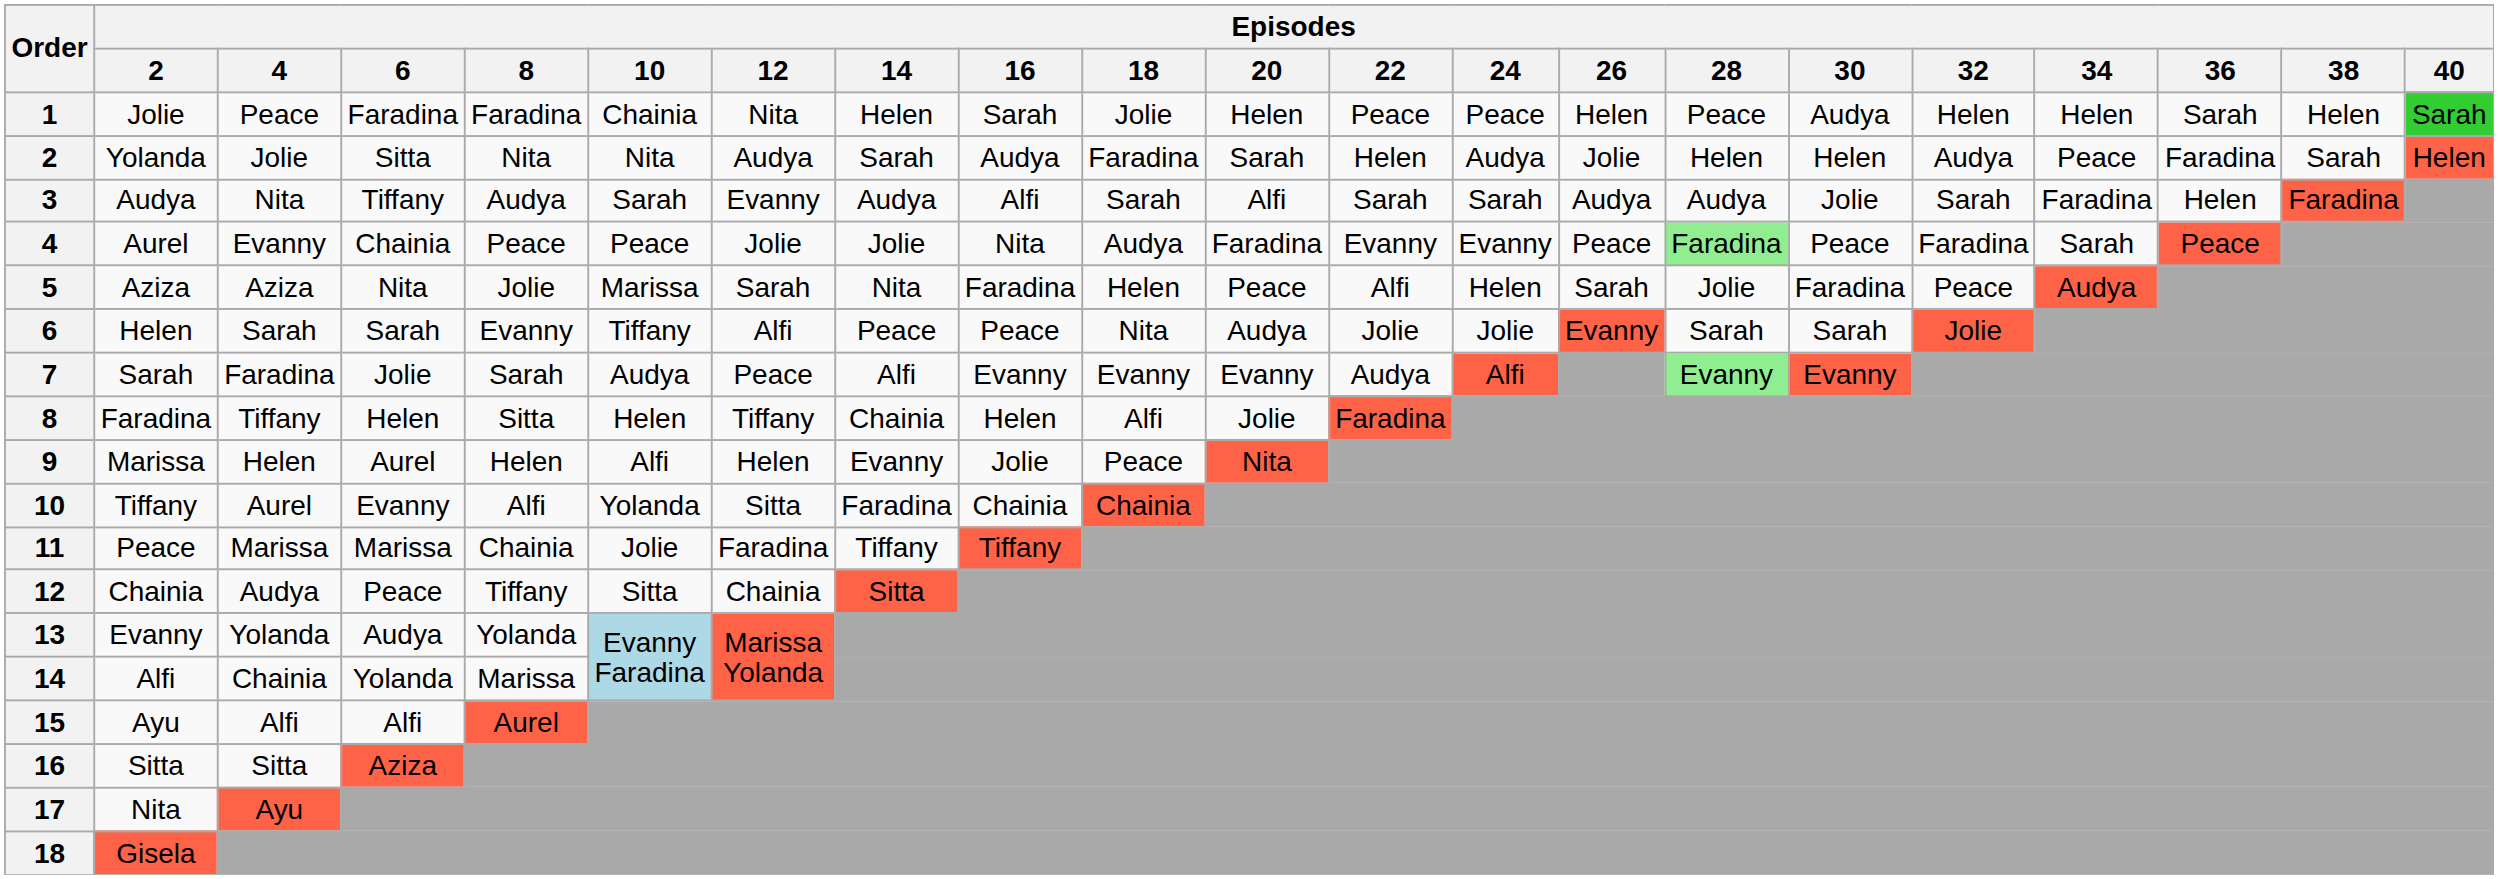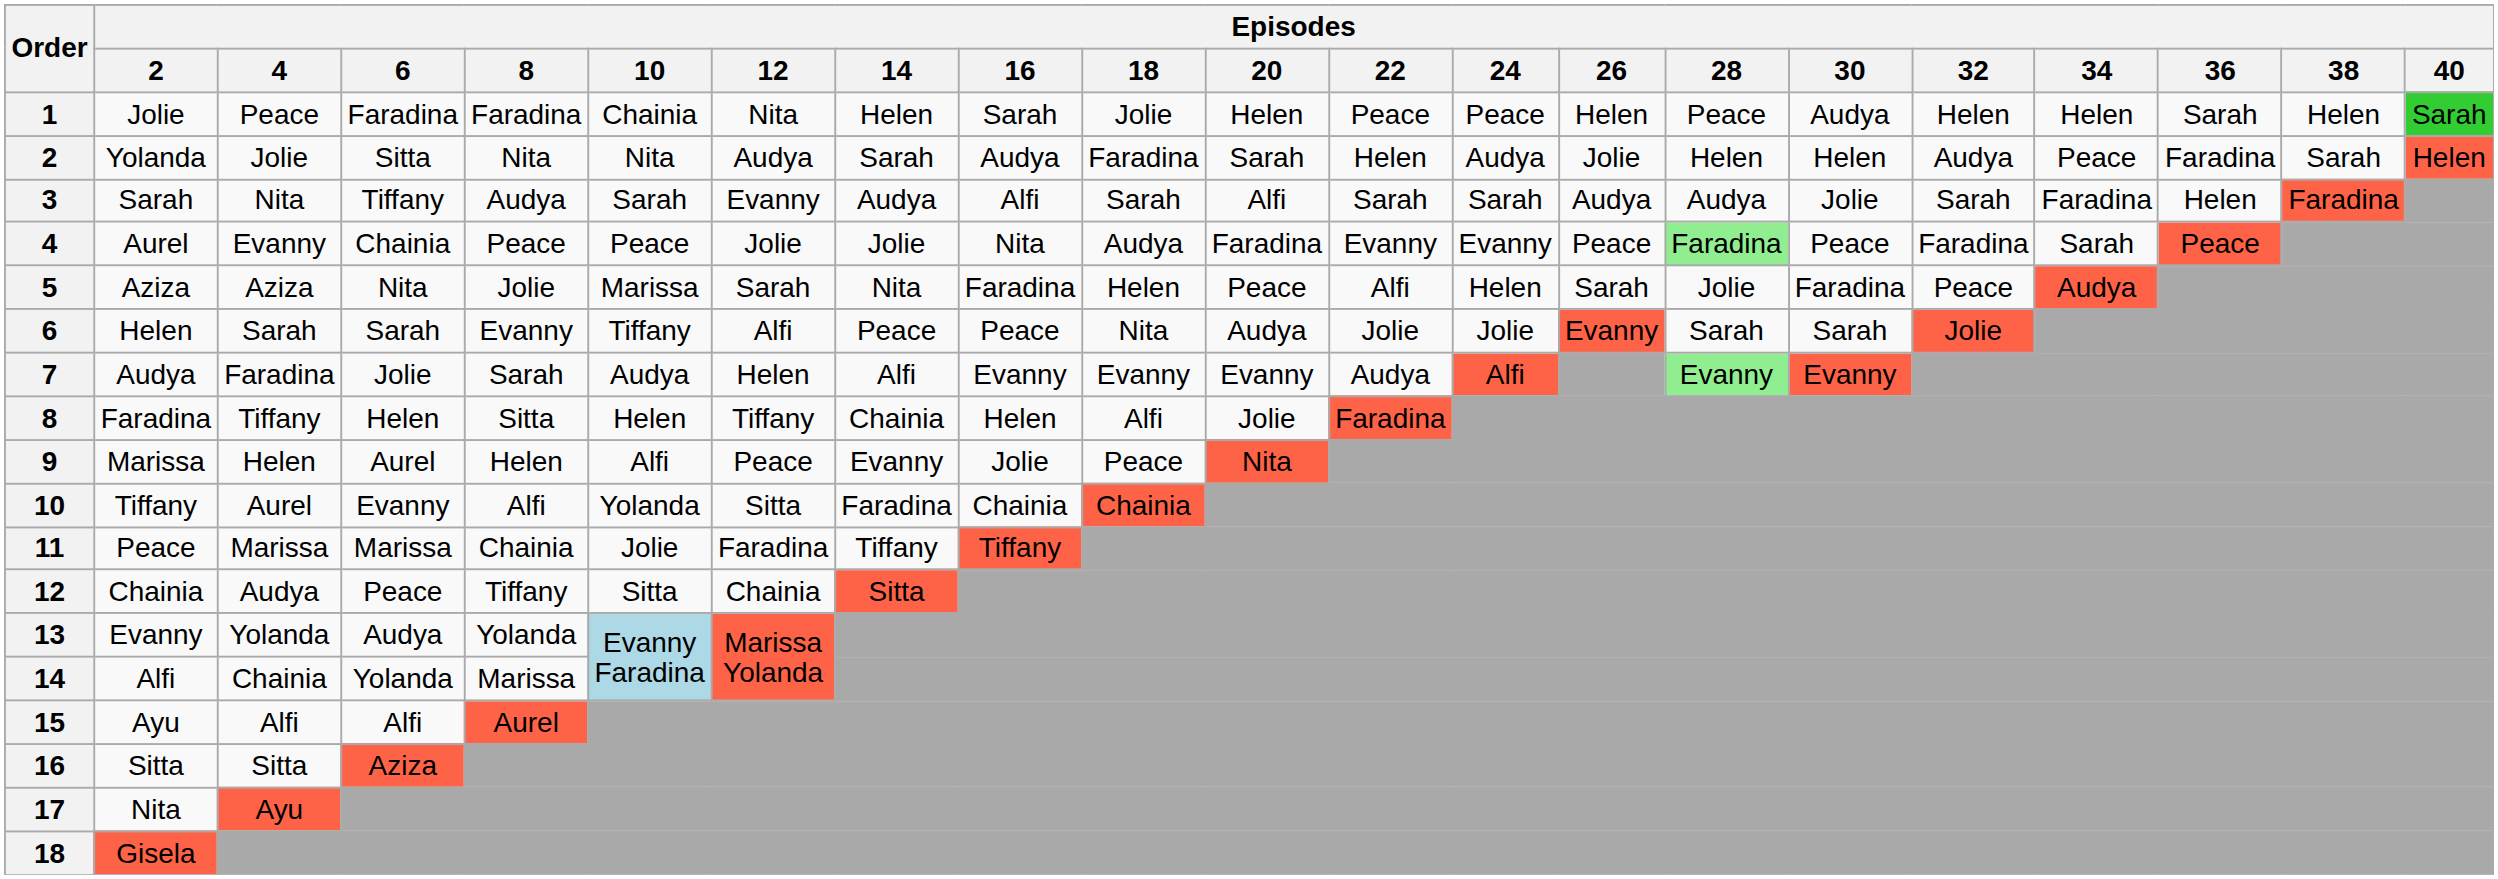(156, 200) Audya -> (156, 200) Sarah
(156, 374) Sarah -> (156, 374) Audya
(773, 374) Peace -> (773, 374) Helen
(773, 461) Helen -> (773, 461) Peace
